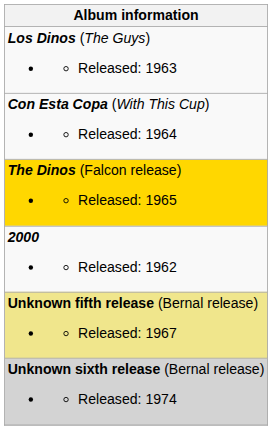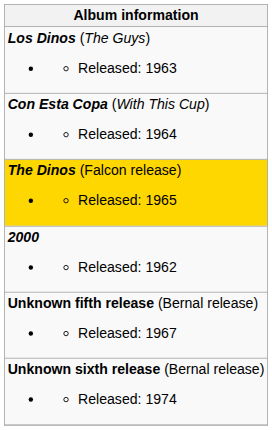(136, 318) khaki background -> (136, 318) no background
(136, 385) lightgrey background -> (136, 385) no background
